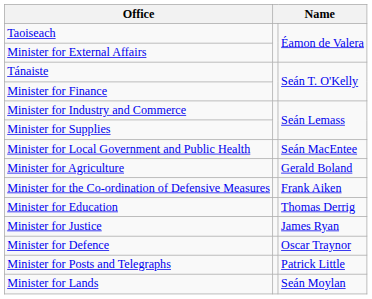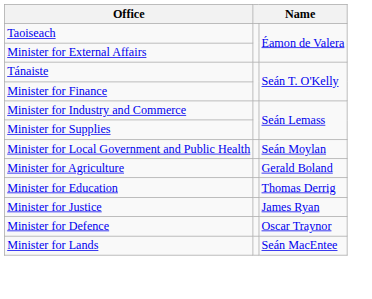(319, 149) Seán MacEntee -> (294, 149) Seán Moylan
- row: (139, 187)
- row: (89, 264)
(313, 284) Seán Moylan -> (300, 245) Seán MacEntee
